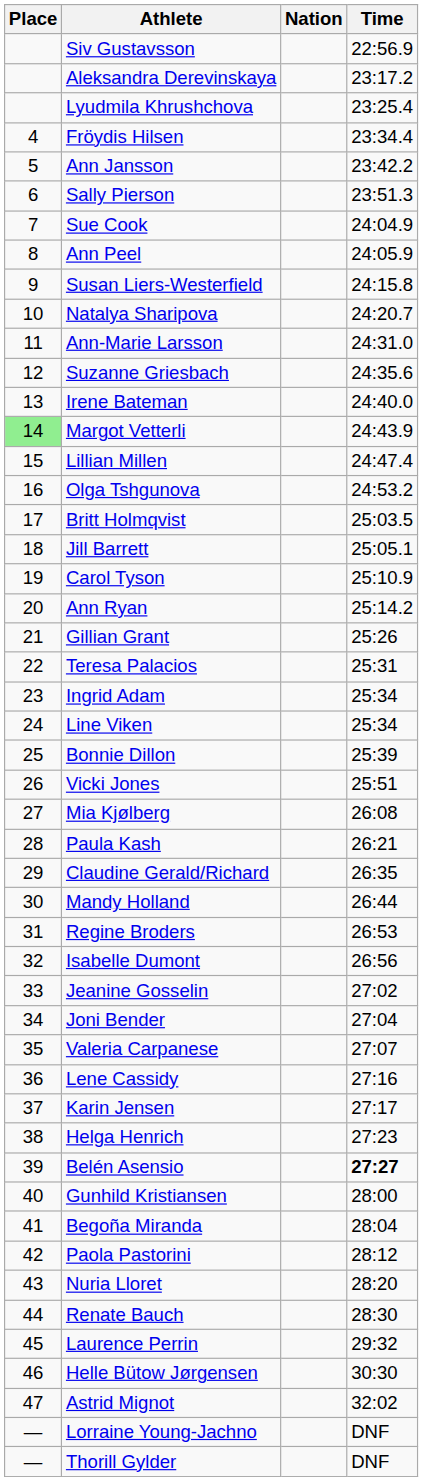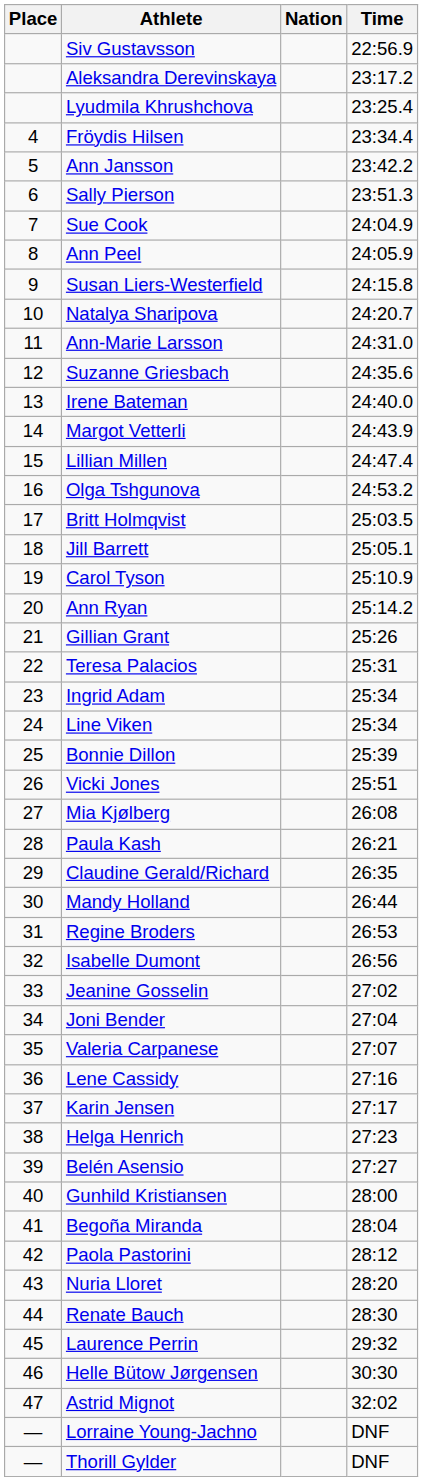(33, 431) lightgreen background -> (33, 431) no background
(375, 1167) bold -> (374, 1167) normal
